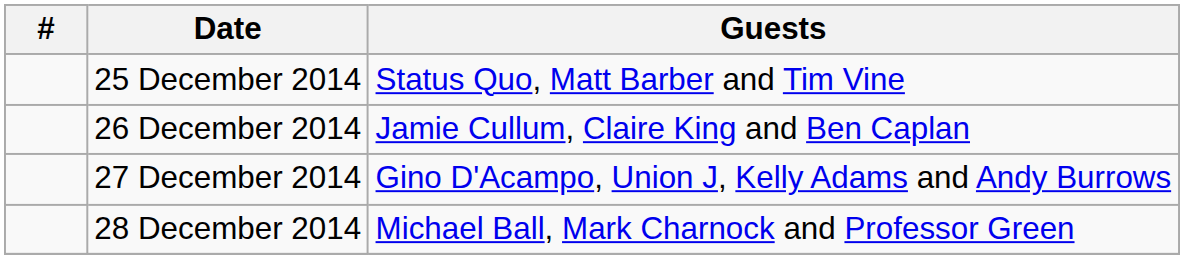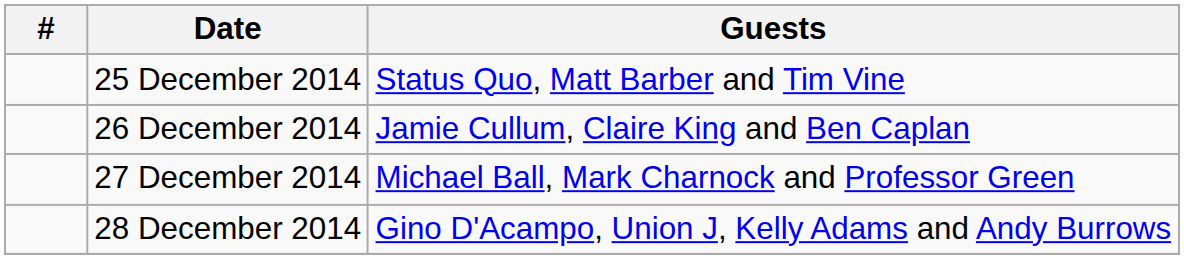(773, 178) Gino D'Acampo, Union J, Kelly Adams and Andy Burrows -> (725, 178) Michael Ball, Mark Charnock and Professor Green
(725, 228) Michael Ball, Mark Charnock and Professor Green -> (773, 228) Gino D'Acampo, Union J, Kelly Adams and Andy Burrows
